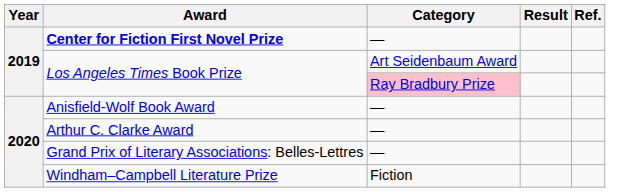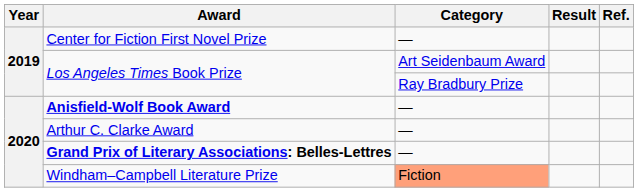(165, 38) bold -> (156, 38) normal
(432, 84) pink background -> (461, 84) no background
(131, 107) normal -> (138, 107) bold
(205, 152) normal -> (219, 152) bold
(391, 175) no background -> (419, 175) lightsalmon background
